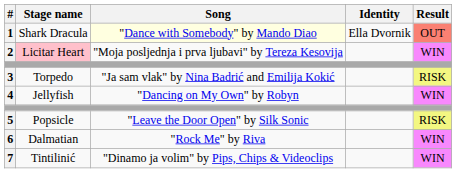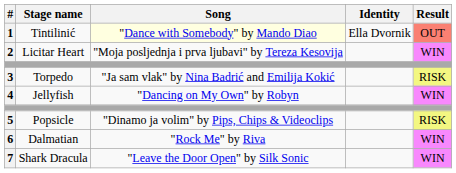(53, 33) Shark Dracula -> (53, 33) Tintilinić
(53, 52) pink background -> (53, 52) no background
(218, 120) "Leave the Door Open" by Silk Sonic -> (218, 120) "Dinamo ja volim" by Pips, Chips & Videoclips
(53, 158) Tintilinić -> (53, 158) Shark Dracula
(218, 158) "Dinamo ja volim" by Pips, Chips & Videoclips -> (218, 158) "Leave the Door Open" by Silk Sonic
